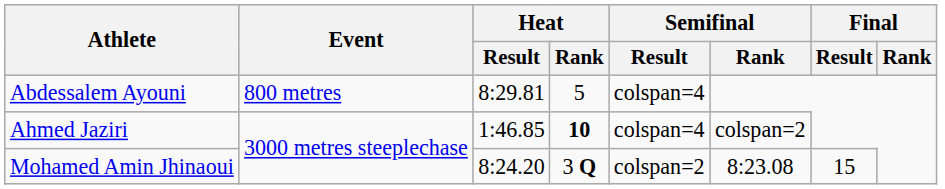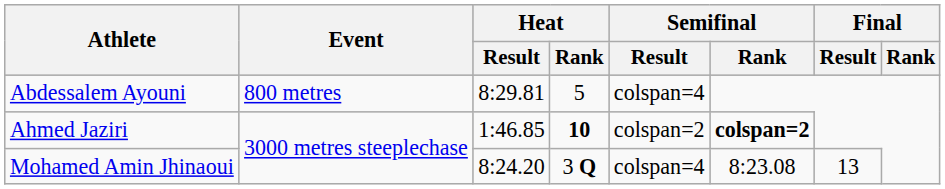(659, 130) colspan=4 -> (659, 130) colspan=2
(760, 130) normal -> (762, 130) bold
(659, 166) colspan=2 -> (659, 166) colspan=4
(844, 166) 15 -> (848, 166) 13
